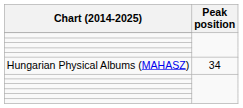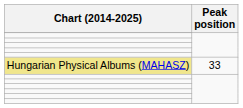(98, 65) no background -> (98, 65) khaki background
(215, 65) 34 -> (215, 65) 33
